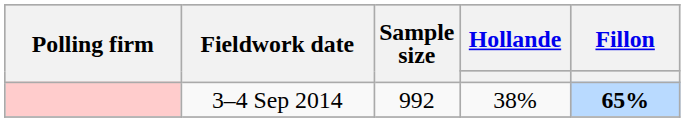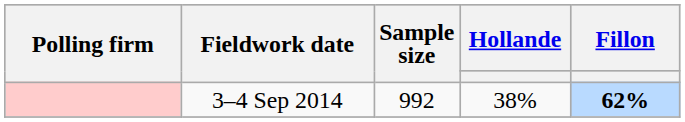(625, 99) 65% -> (625, 99) 62%
